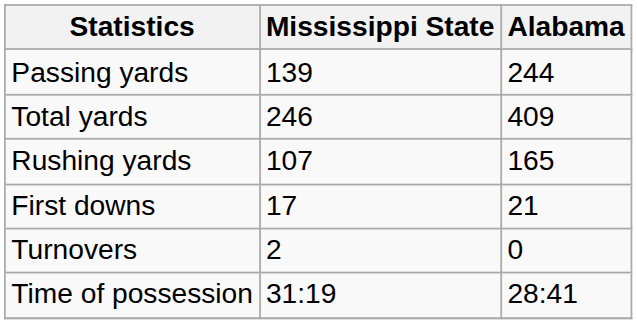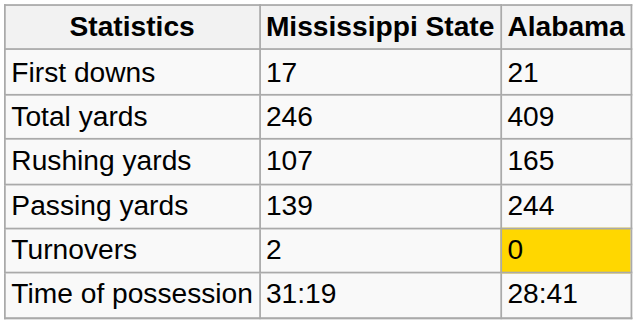rows swapped: (83, 205) <-> (100, 71)
(515, 250) no background -> (515, 250) gold background
